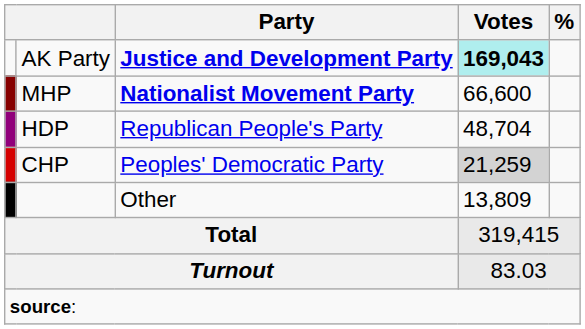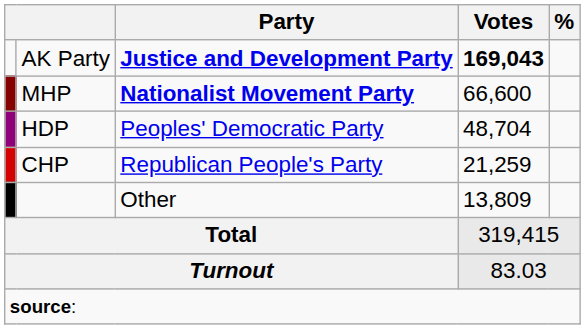(504, 57) paleturquoise background -> (504, 57) no background
(251, 128) Republican People's Party -> (252, 128) Peoples' Democratic Party
(252, 164) Peoples' Democratic Party -> (251, 164) Republican People's Party
(497, 164) lightgrey background -> (497, 164) no background
